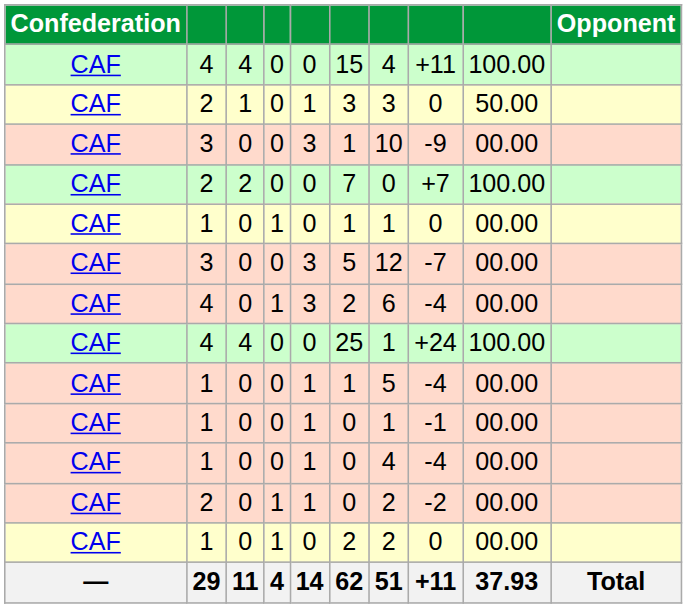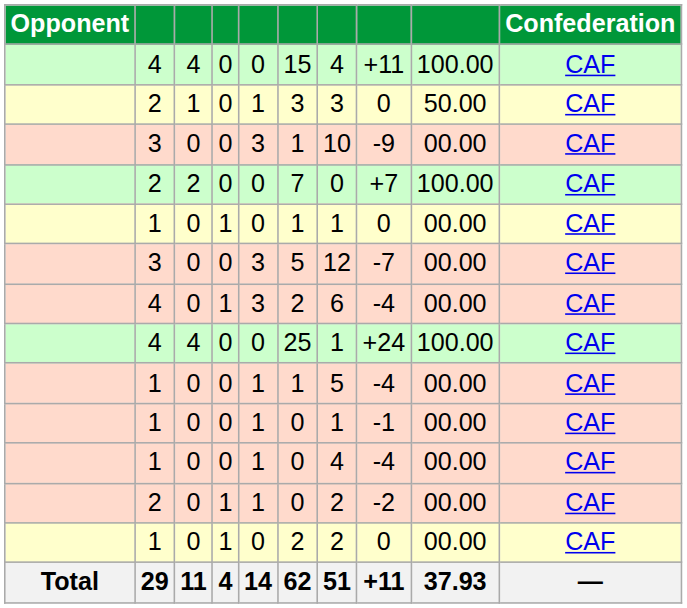columns swapped: (616, 24) <-> (96, 24)
